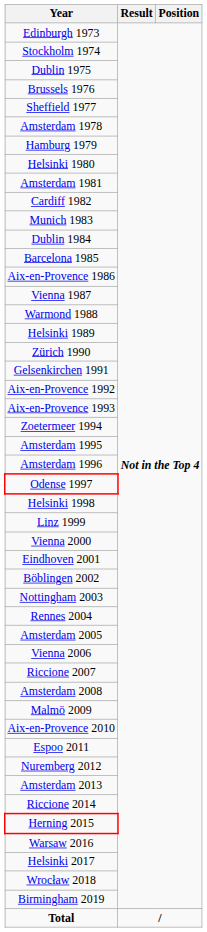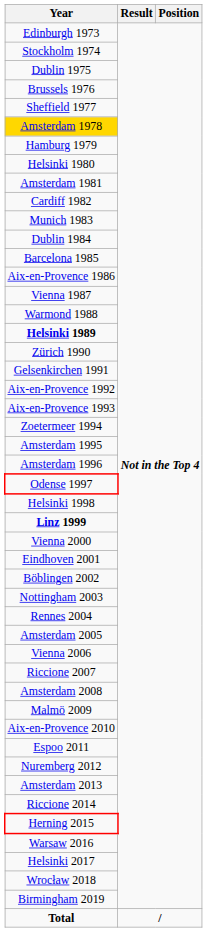(61, 126) no background -> (61, 126) gold background
(61, 333) normal -> (61, 333) bold
(61, 522) normal -> (61, 522) bold
